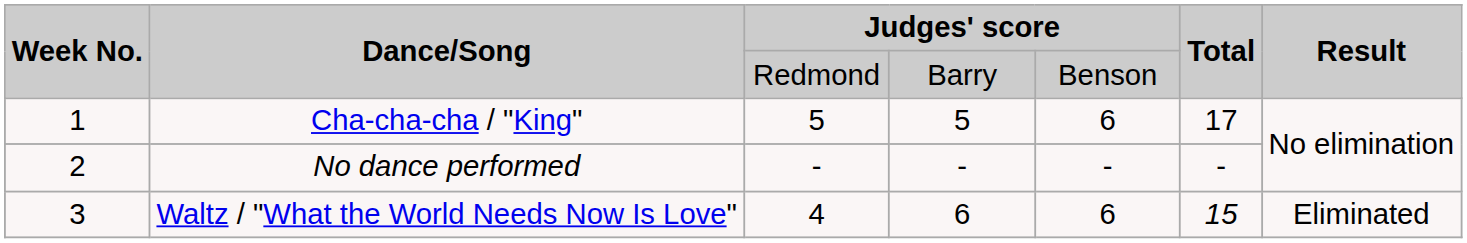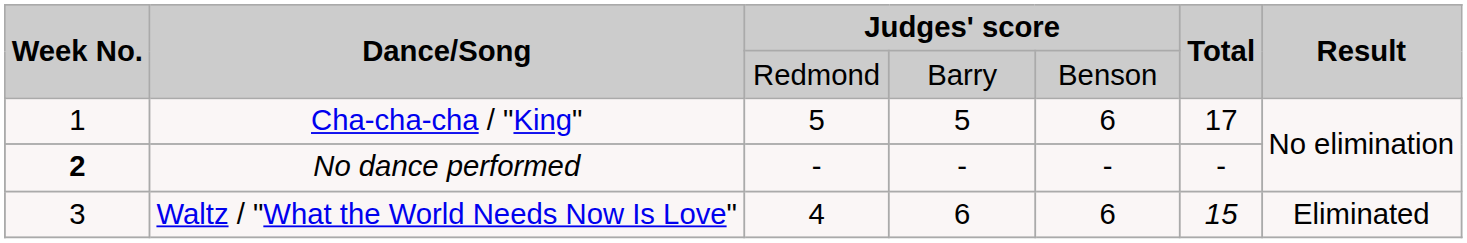(77, 167) normal -> (77, 167) bold
